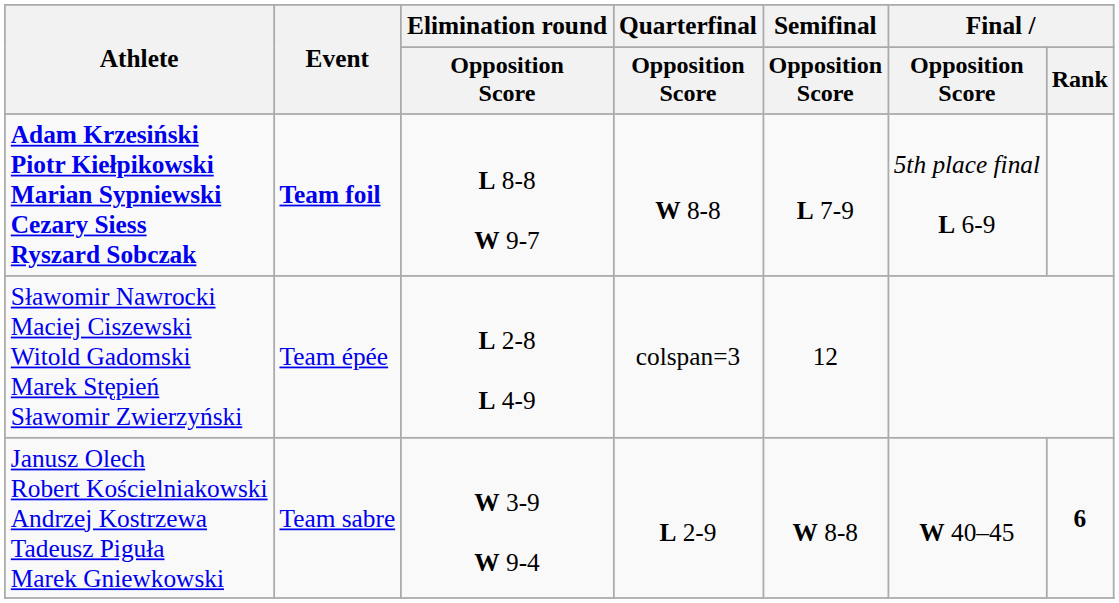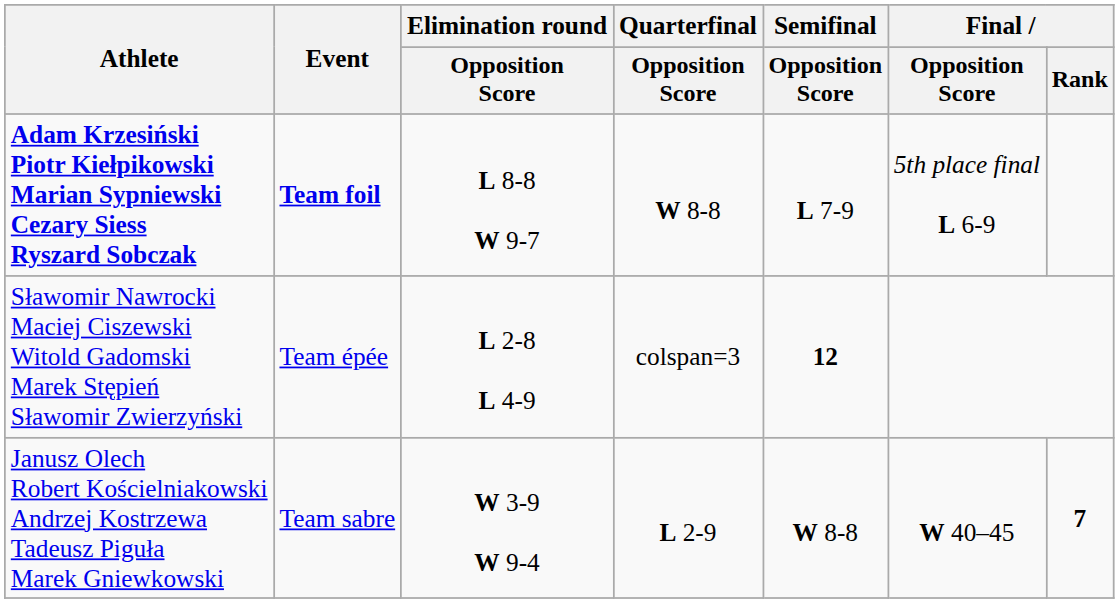(825, 356) normal -> (825, 356) bold
(1080, 518) 6 -> (1080, 518) 7
